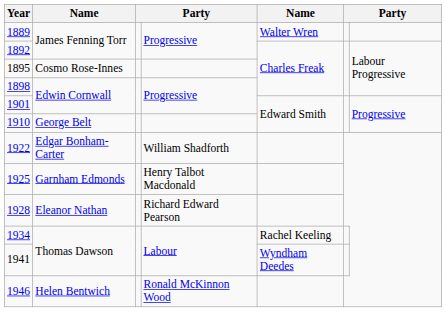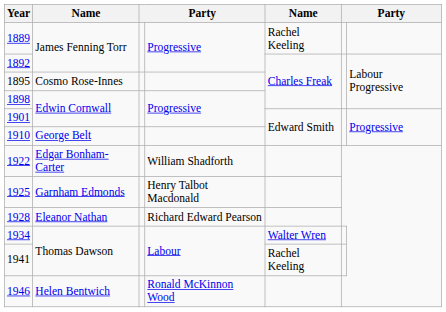(289, 31) Walter Wren -> (286, 38) Rachel Keeling
(296, 235) Rachel Keeling -> (297, 235) Walter Wren
(284, 259) Wyndham Deedes -> (286, 259) Rachel Keeling
